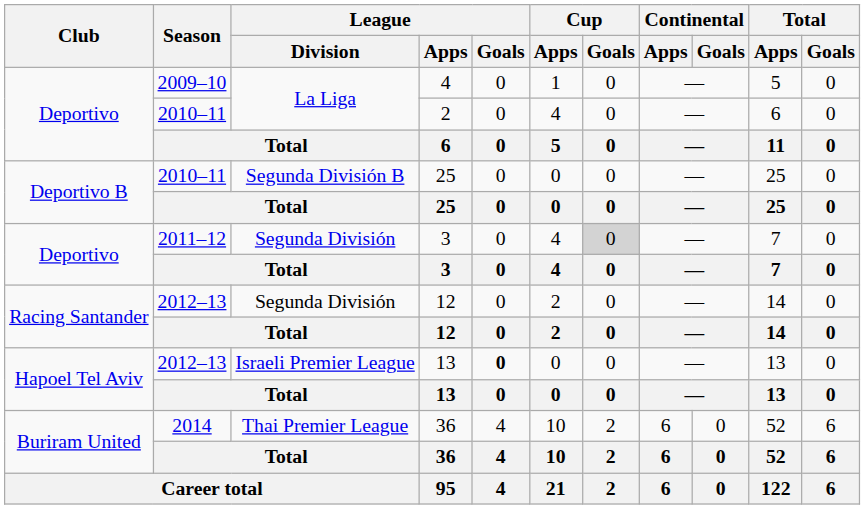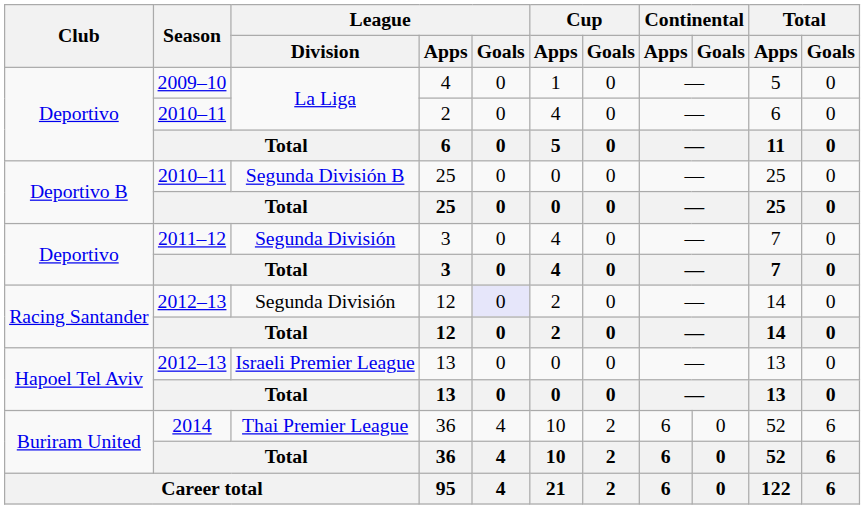(611, 238) lightgrey background -> (611, 238) no background
(501, 301) no background -> (501, 301) lavender background
(501, 363) bold -> (501, 363) normal
